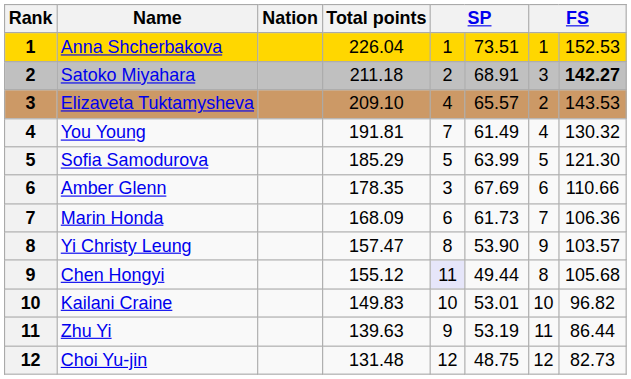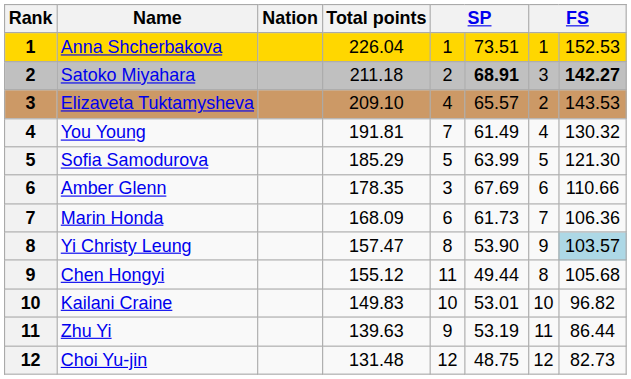(497, 75) normal -> (497, 75) bold
(593, 246) no background -> (593, 246) lightblue background
(448, 274) lavender background -> (448, 274) no background
